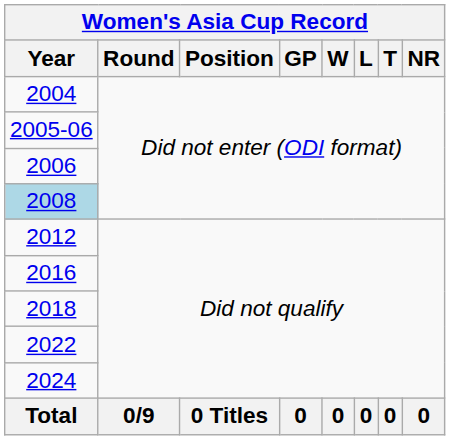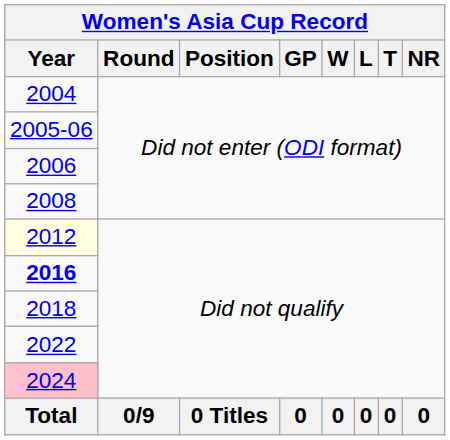(51, 201) lightblue background -> (51, 201) no background
(51, 237) no background -> (51, 237) lightyellow background
(51, 272) normal -> (51, 272) bold
(51, 380) no background -> (51, 380) pink background
